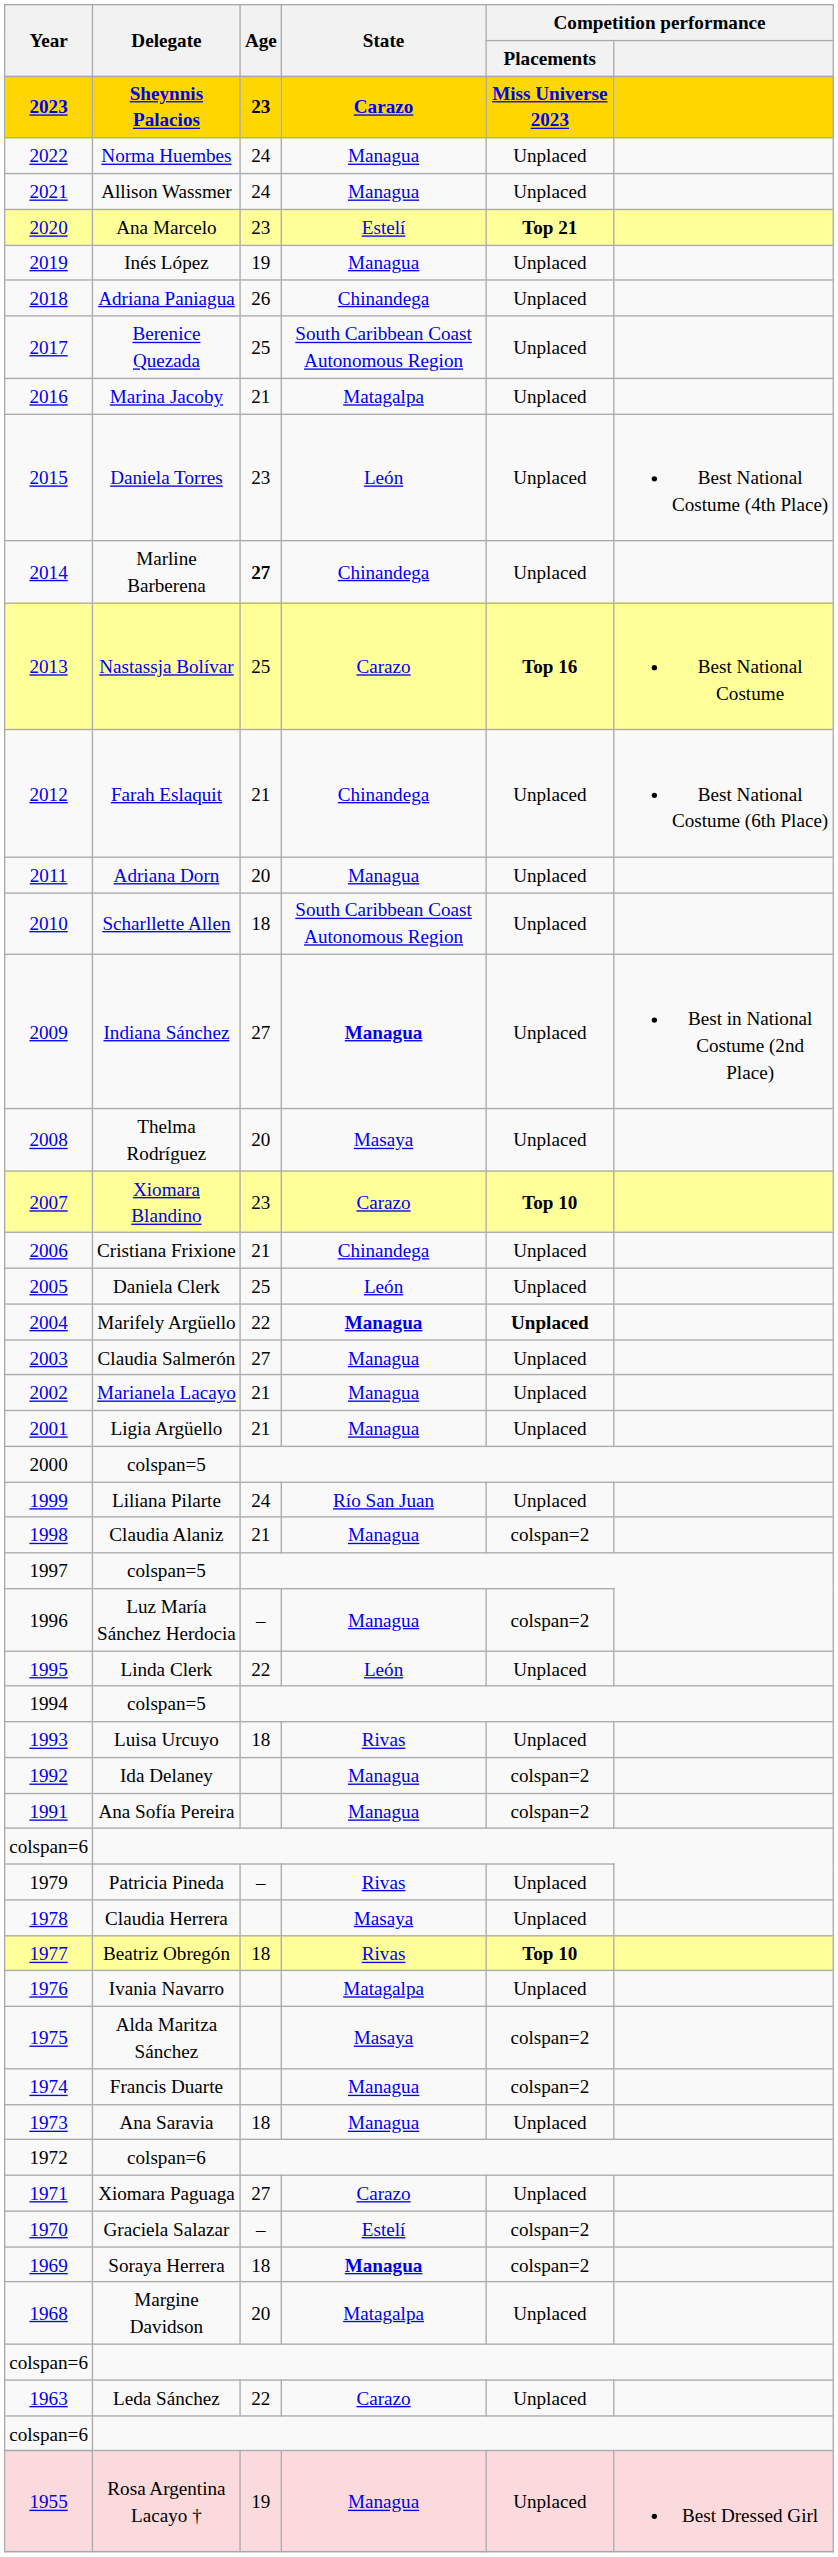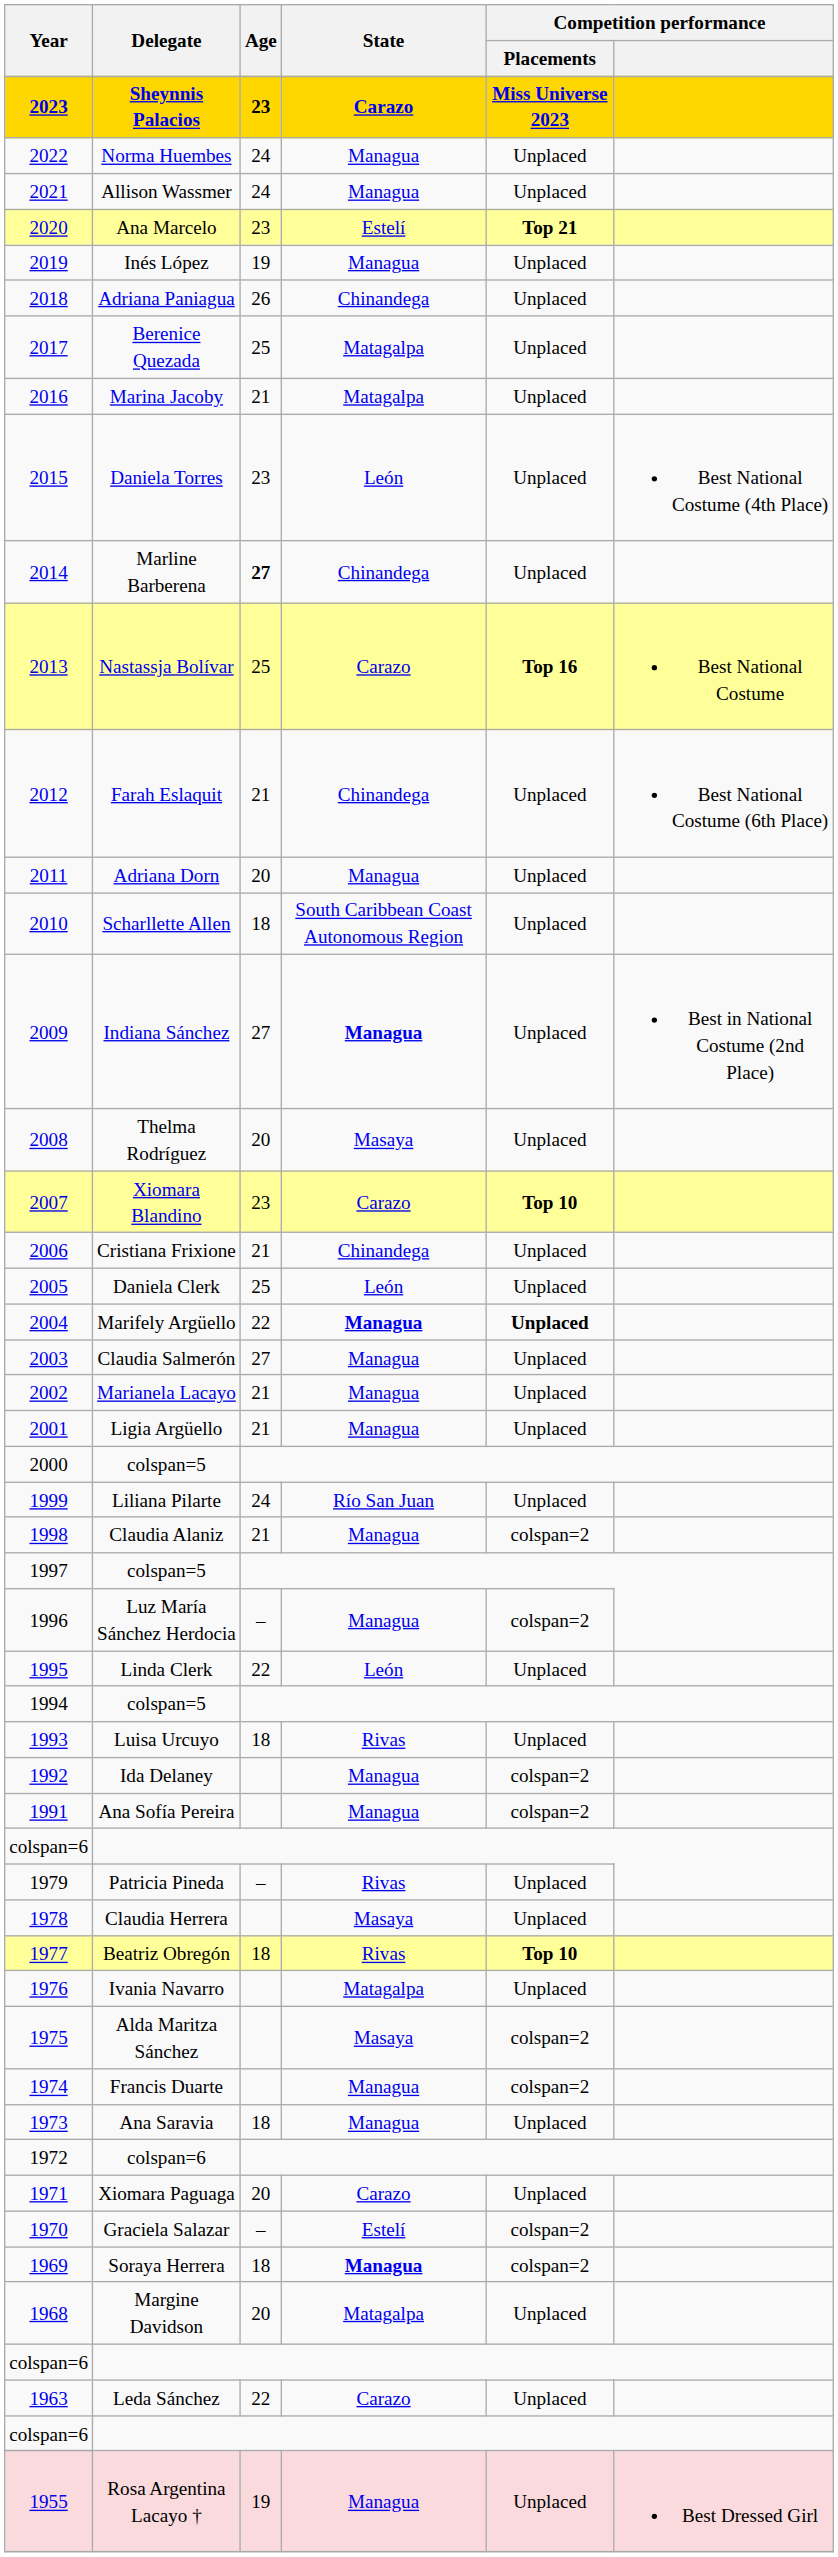(384, 347) South Caribbean Coast Autonomous Region -> (384, 347) Matagalpa
(261, 2194) 27 -> (261, 2194) 20
